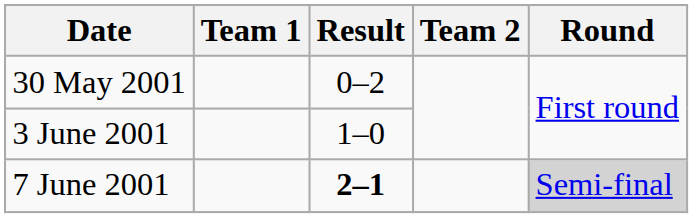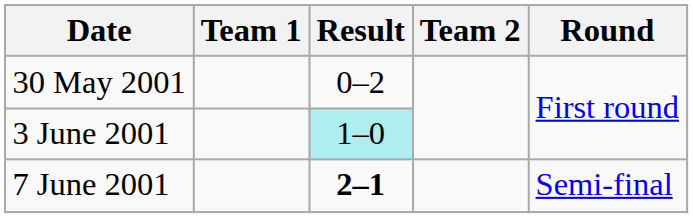(361, 133) no background -> (361, 133) paleturquoise background
(604, 184) lightgrey background -> (604, 184) no background
